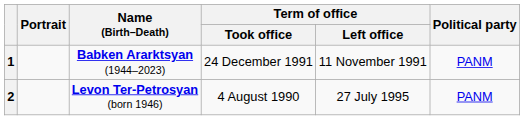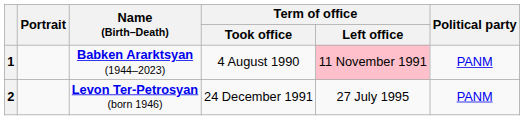(259, 62) 24 December 1991 -> (259, 62) 4 August 1990
(373, 62) no background -> (373, 62) pink background
(259, 97) 4 August 1990 -> (259, 97) 24 December 1991
